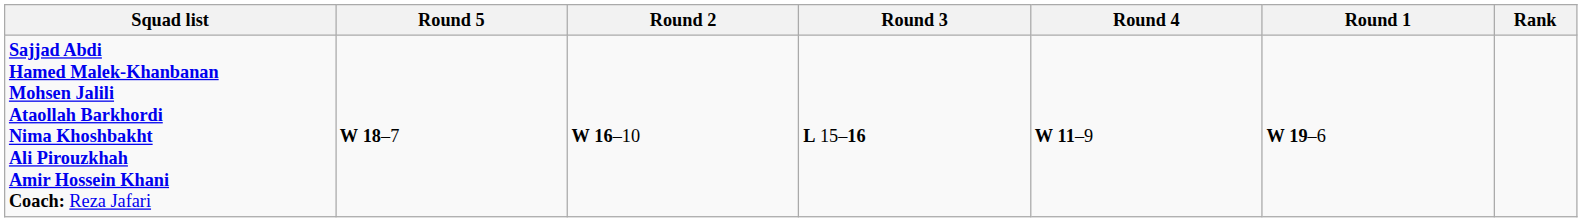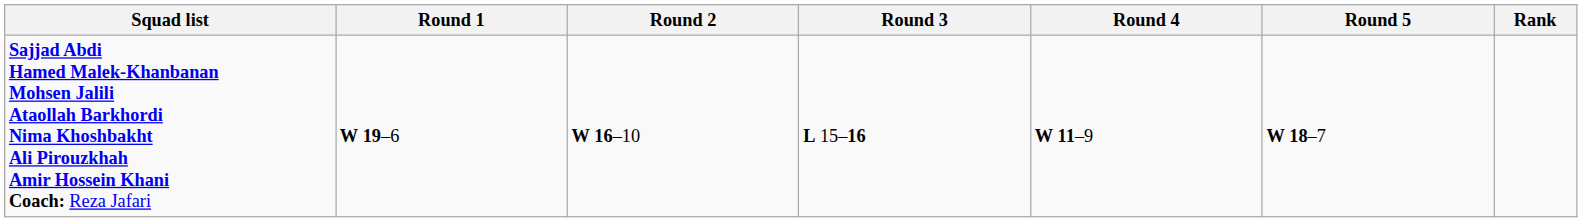columns swapped: (1378, 19) <-> (451, 19)
